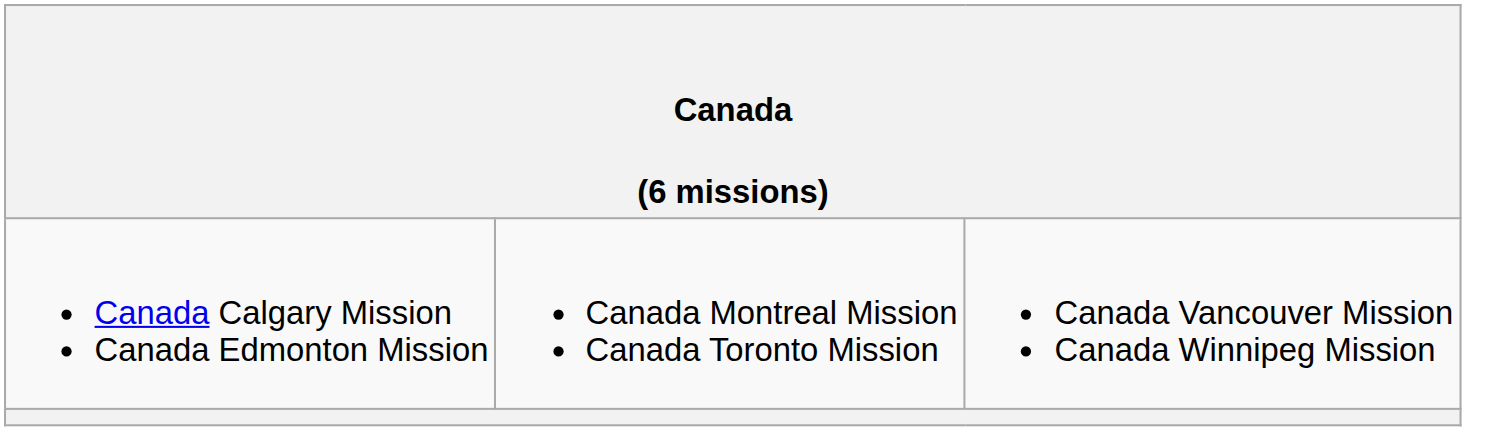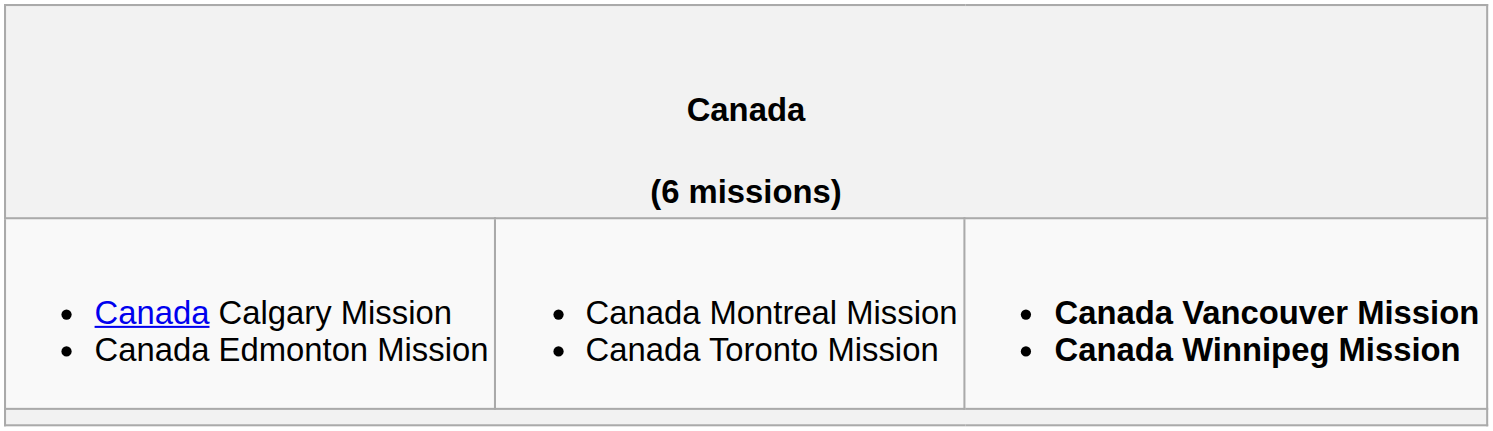(1213, 332) normal -> (1226, 332) bold
